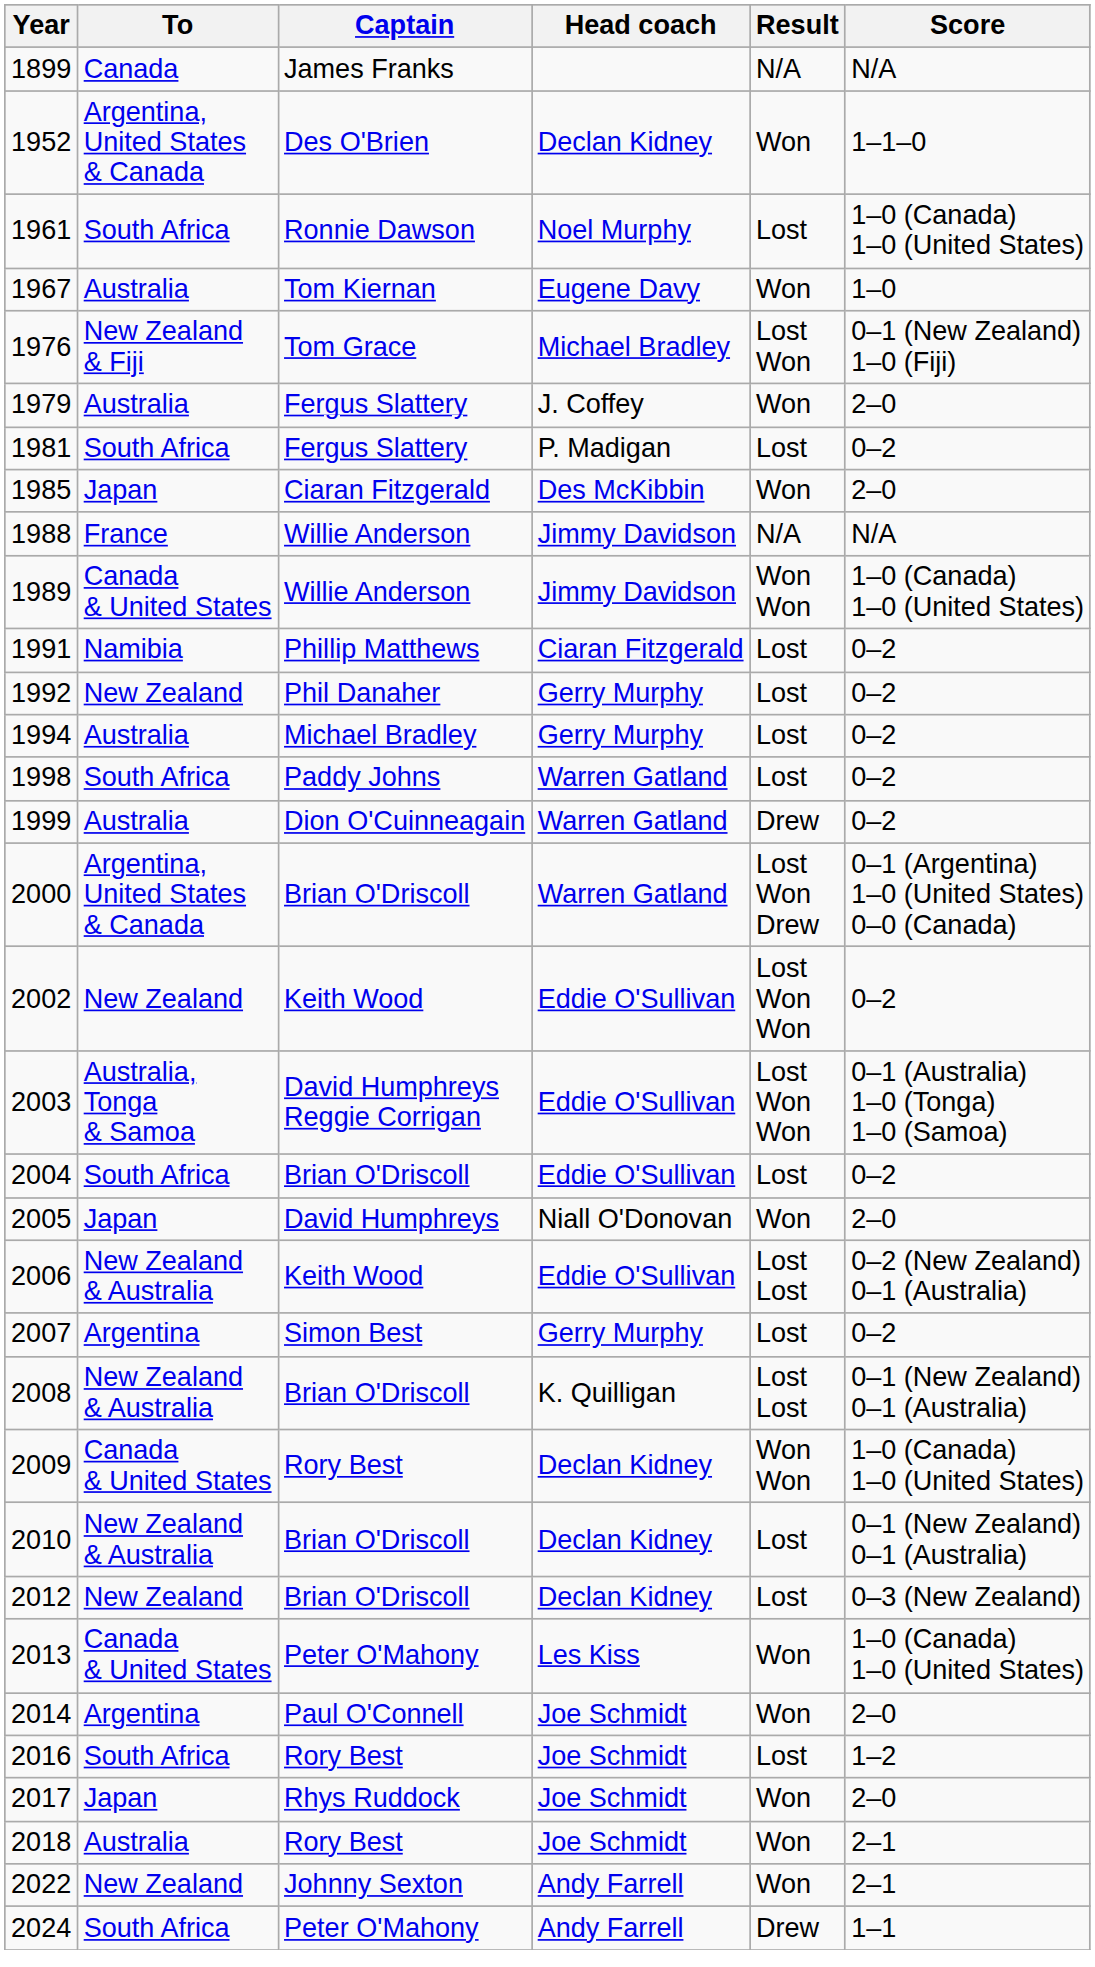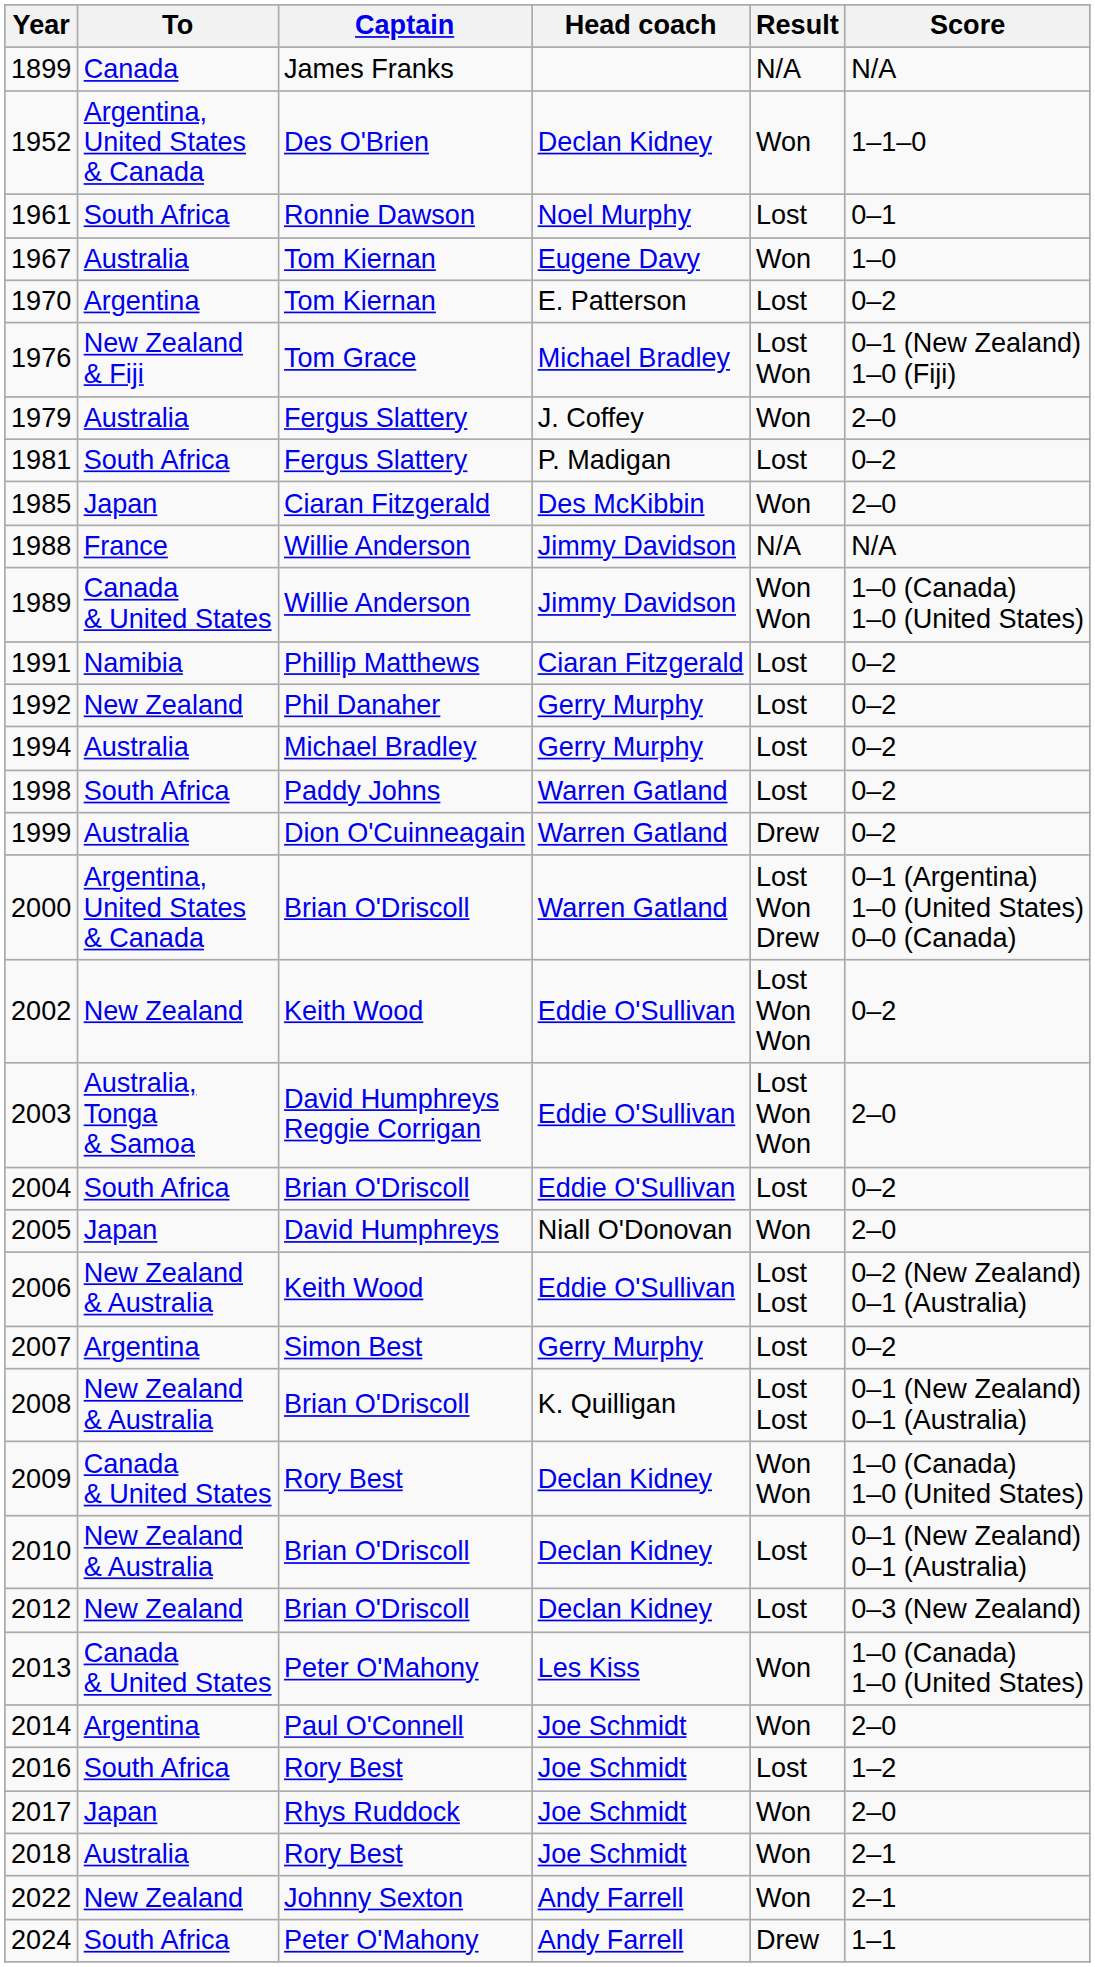(968, 230) 1–0 (Canada) 1–0 (United States) -> (874, 215) 0–1
+ row: (41, 301)
(939, 1102) 0–1 (Australia) 1–0 (Tonga) 1–0 (Samoa) -> (874, 1114) 2–0
